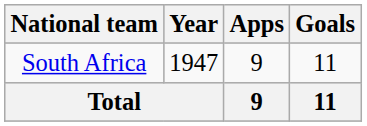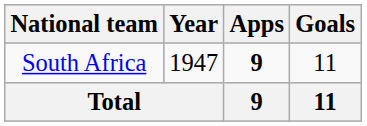(257, 62) normal -> (257, 62) bold
